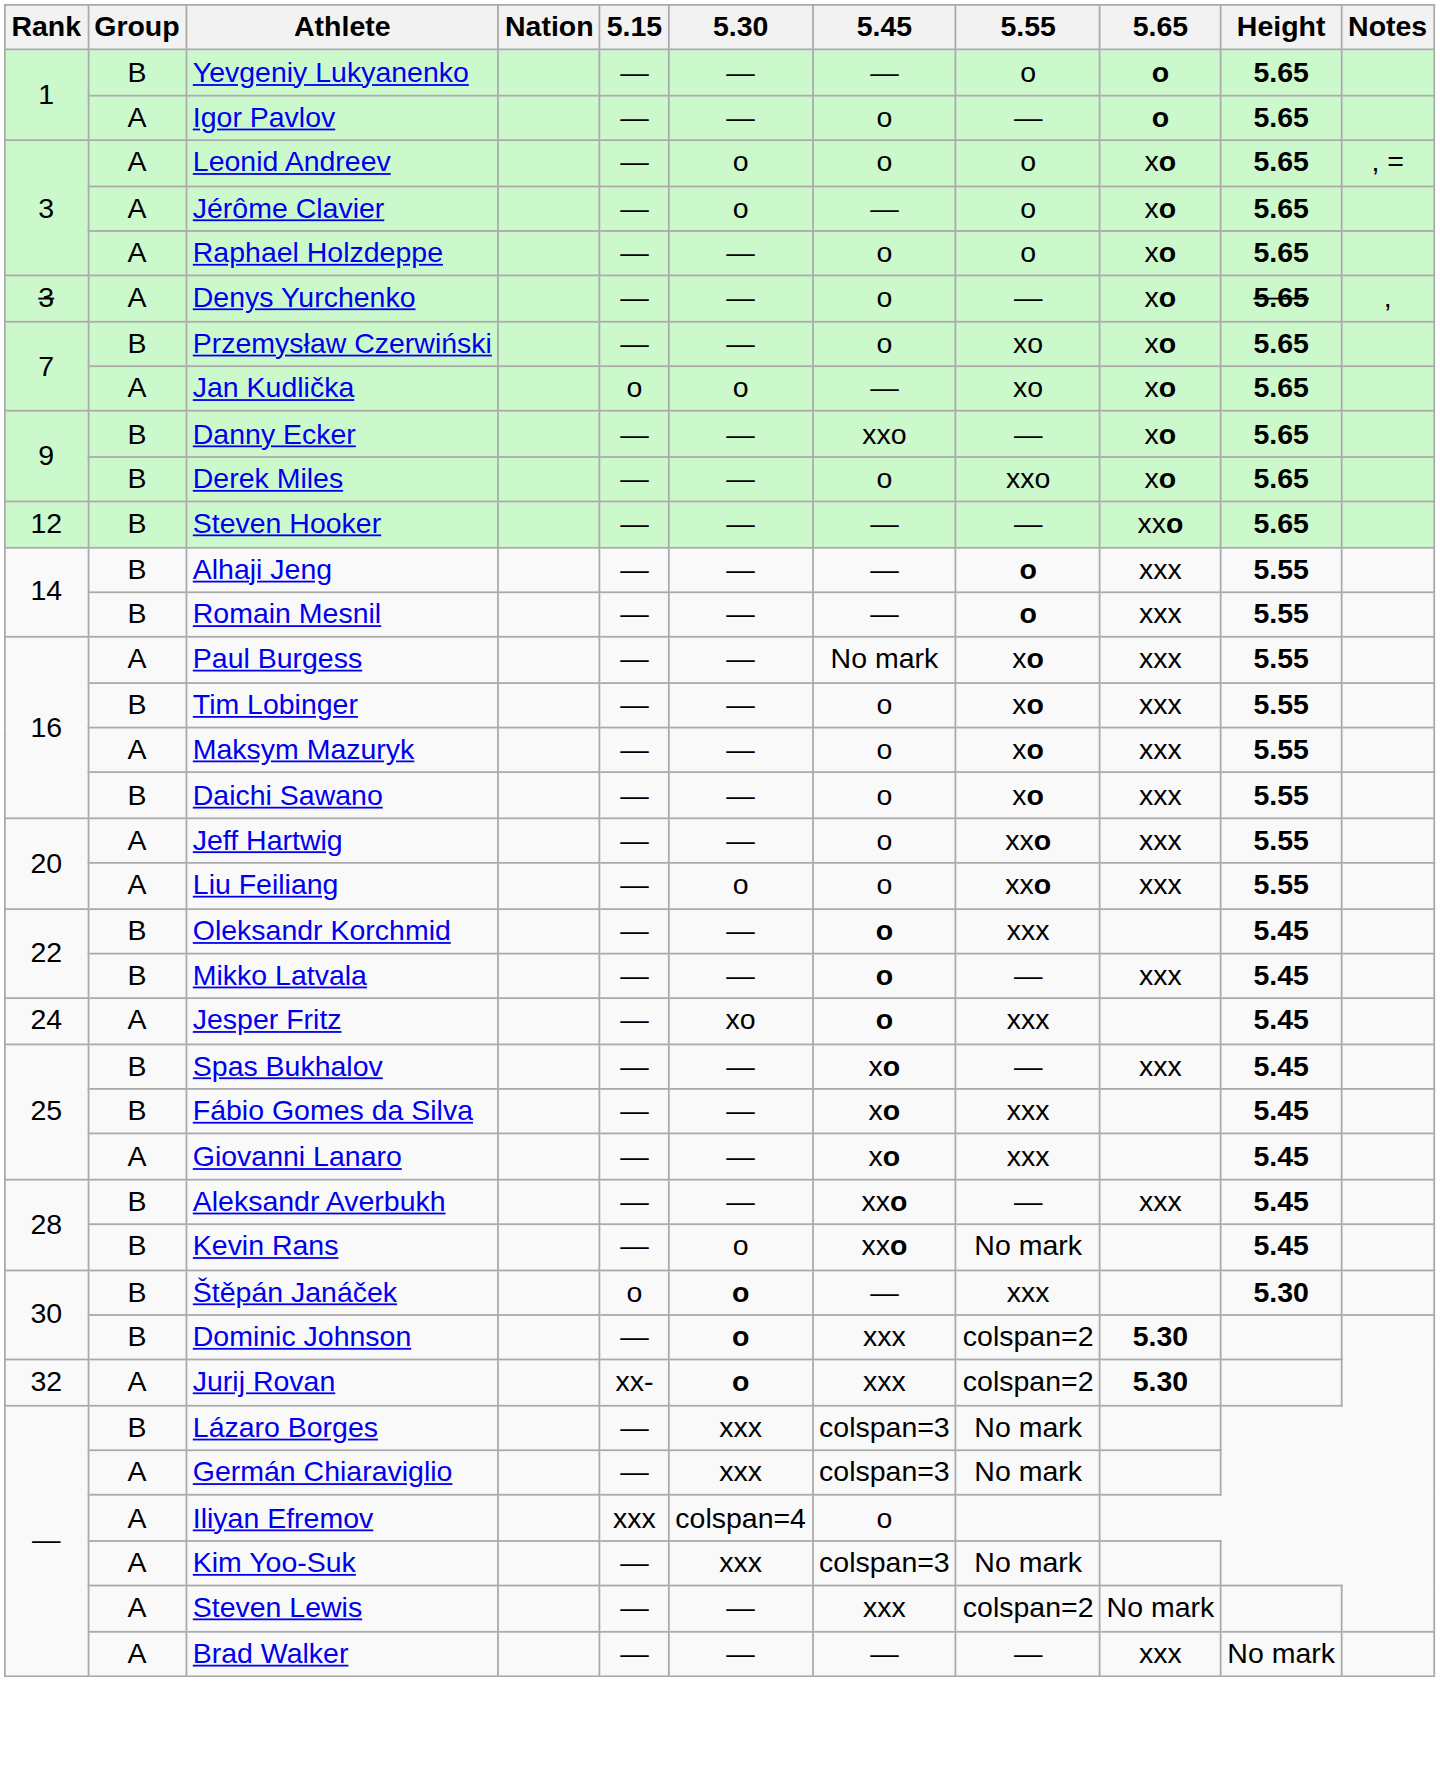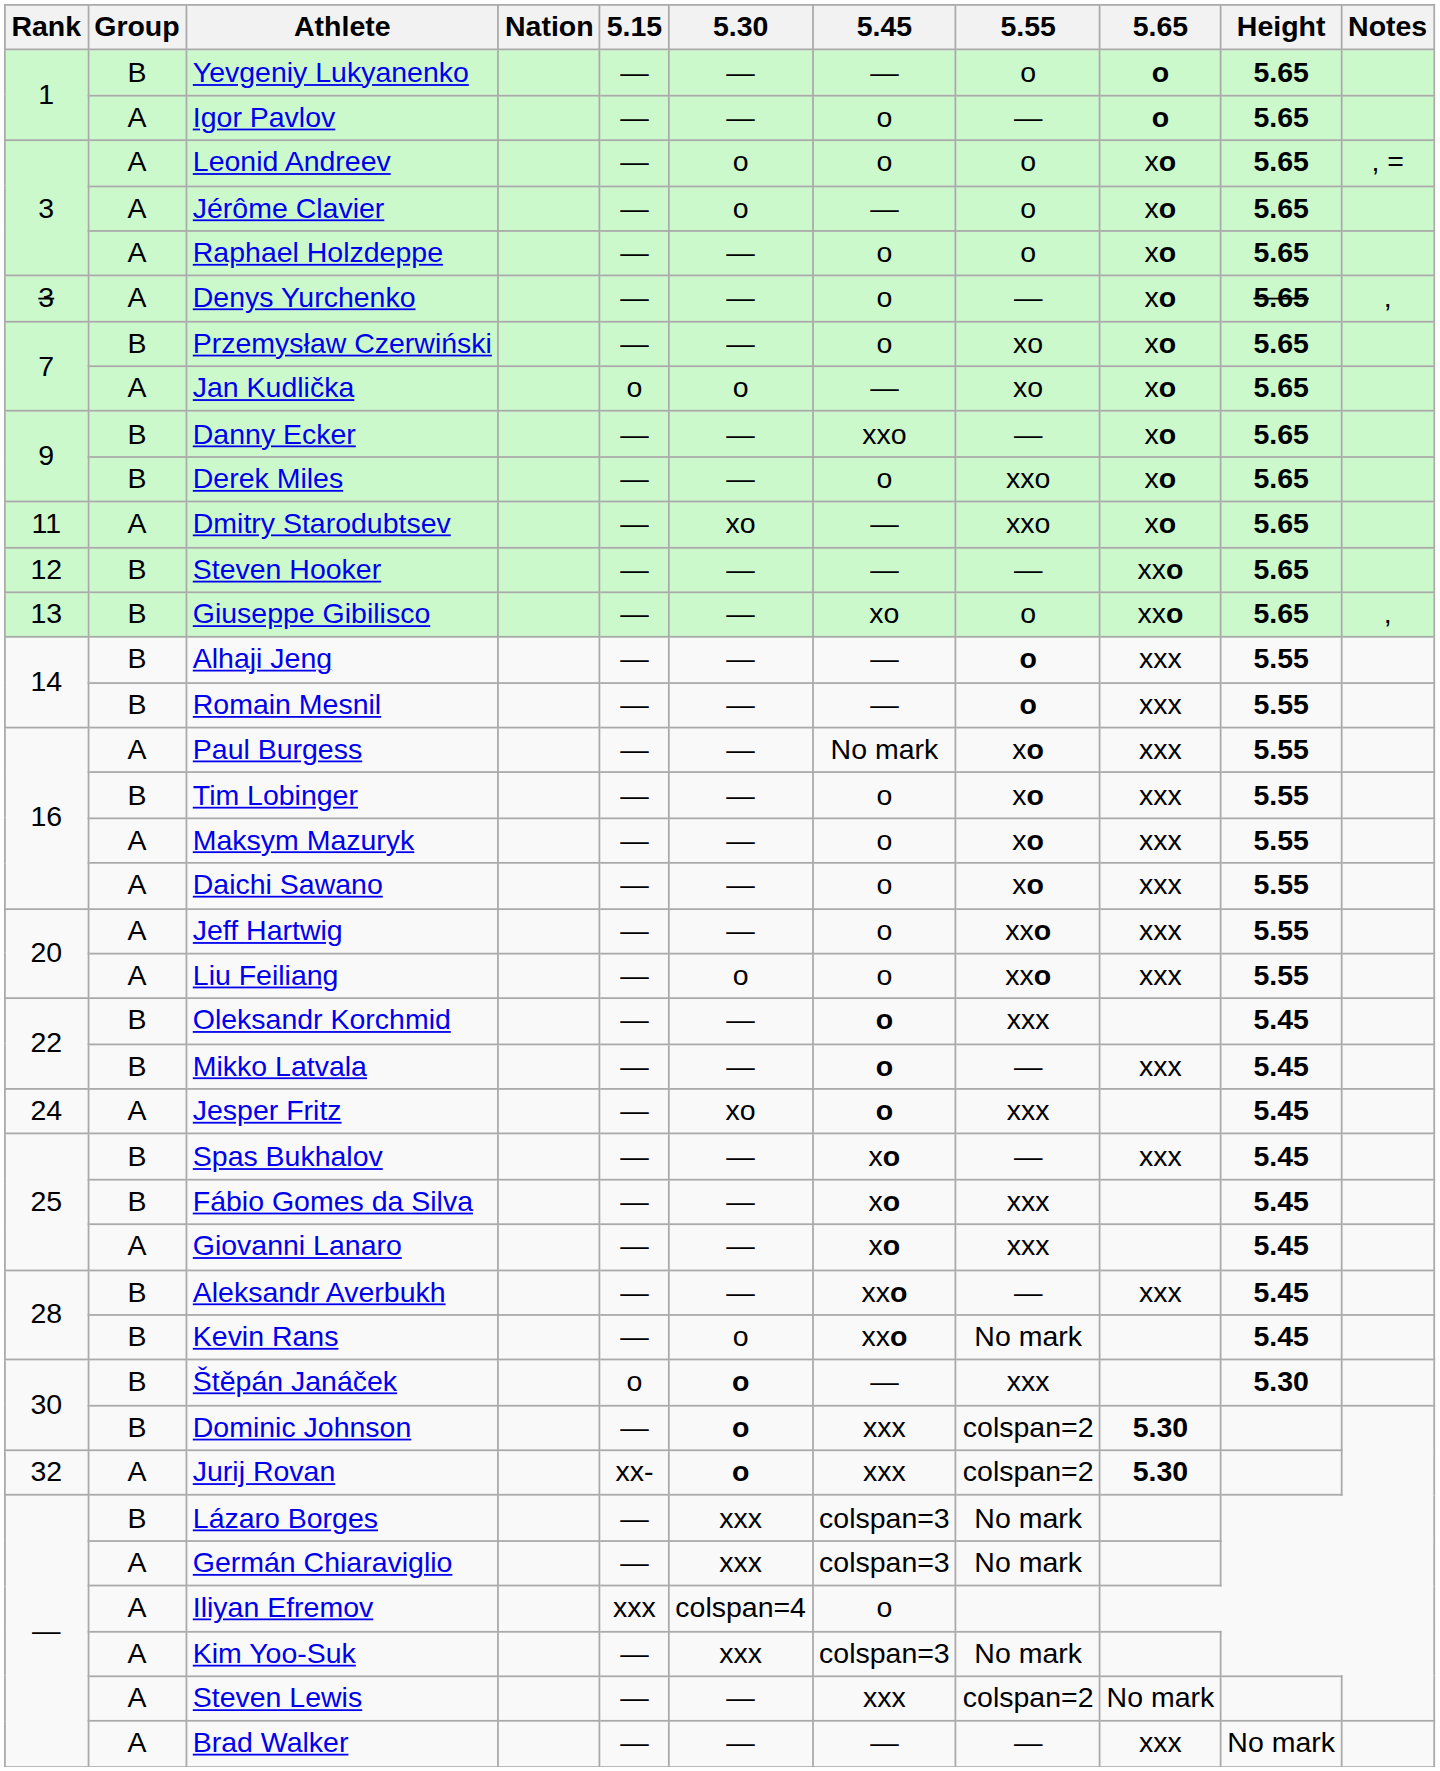+ row: (322, 523)
+ row: (312, 614)
(137, 794) B -> (137, 885) A
